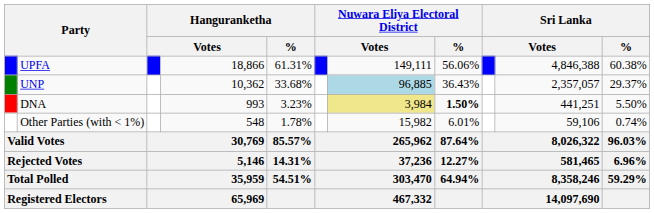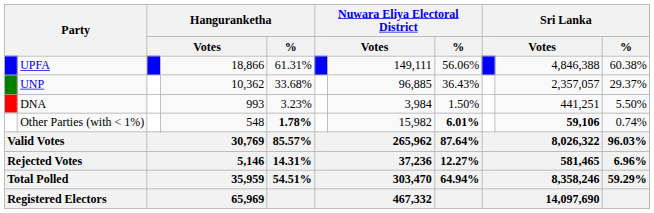(415, 84) lightblue background -> (415, 84) no background
(418, 103) khaki background -> (418, 103) no background
(463, 103) bold -> (464, 103) normal
(296, 122) normal -> (295, 122) bold
(464, 122) normal -> (463, 122) bold
(583, 122) normal -> (583, 122) bold
